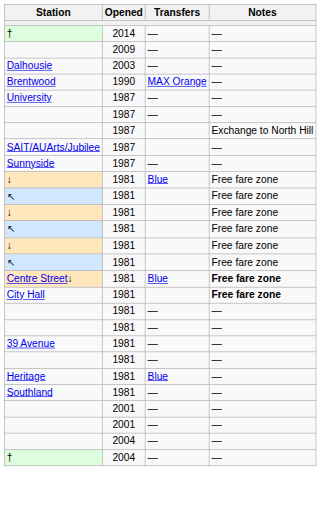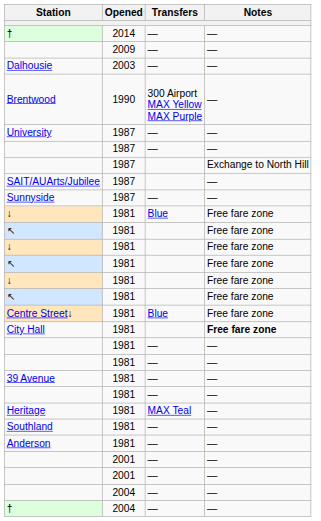(177, 82) MAX Orange -> (175, 105) 300 Airport MAX Yellow MAX Purple
(246, 279) bold -> (240, 313) normal
(158, 376) Blue -> (169, 411) MAX Teal
+ row: (29, 443)
